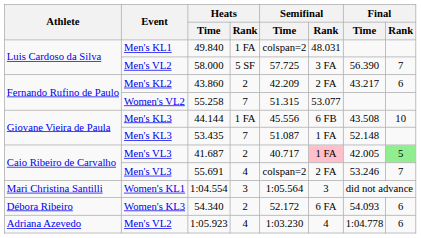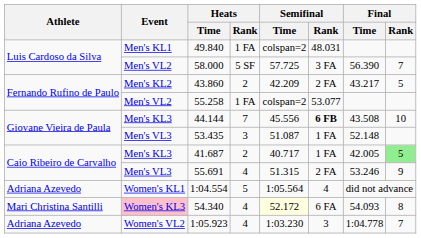(401, 83) 6 -> (401, 83) 5
(154, 101) Women's VL2 -> (148, 101) Men's VL2
(245, 101) 7 -> (245, 101) 1 FA
(284, 101) 51.315 -> (284, 101) colspan=2
(245, 119) 1 FA -> (245, 119) 7
(326, 119) normal -> (326, 119) bold
(148, 136) Men's KL3 -> (148, 136) Men's VL3
(245, 136) 7 -> (245, 136) 3
(148, 154) Men's VL3 -> (148, 154) Men's KL3
(326, 154) pink background -> (326, 154) no background
(284, 171) colspan=2 -> (284, 171) 51.315
(401, 171) 7 -> (401, 171) 9
(55, 189) Mari Christina Santilli -> (44, 189) Adriana Azevedo
(245, 189) 3 -> (245, 189) 5
(326, 189) 3 -> (326, 189) 4
(40, 207) Débora Ribeiro -> (55, 207) Mari Christina Santilli
(155, 207) no background -> (155, 207) pink background
(245, 207) 2 -> (245, 207) 4
(284, 207) no background -> (284, 207) lightyellow background
(401, 207) 6 -> (401, 207) 8
(148, 224) Men's VL2 -> (154, 224) Women's VL2
(326, 224) 4 -> (326, 224) 3
(401, 224) 6 -> (401, 224) 7
